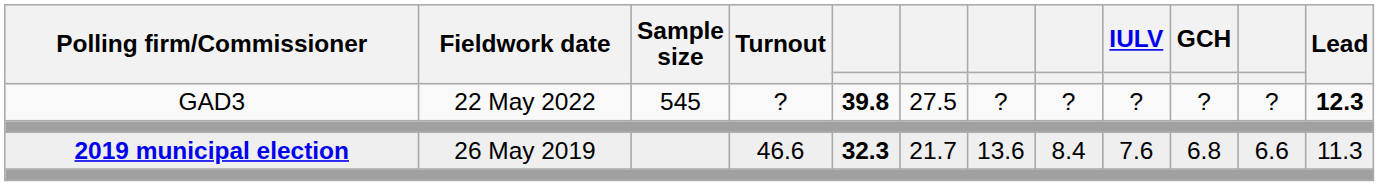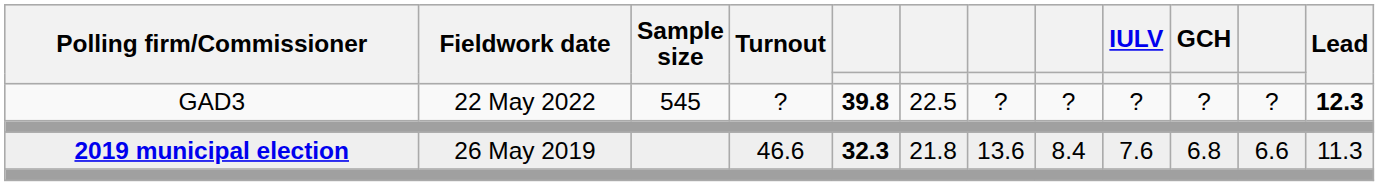(933, 102) 27.5 -> (933, 102) 22.5
(933, 150) 21.7 -> (933, 150) 21.8
